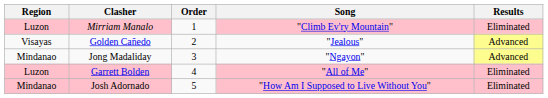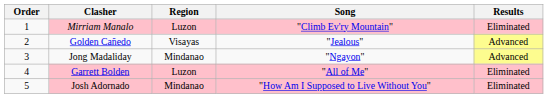columns swapped: (194, 12) <-> (37, 12)
